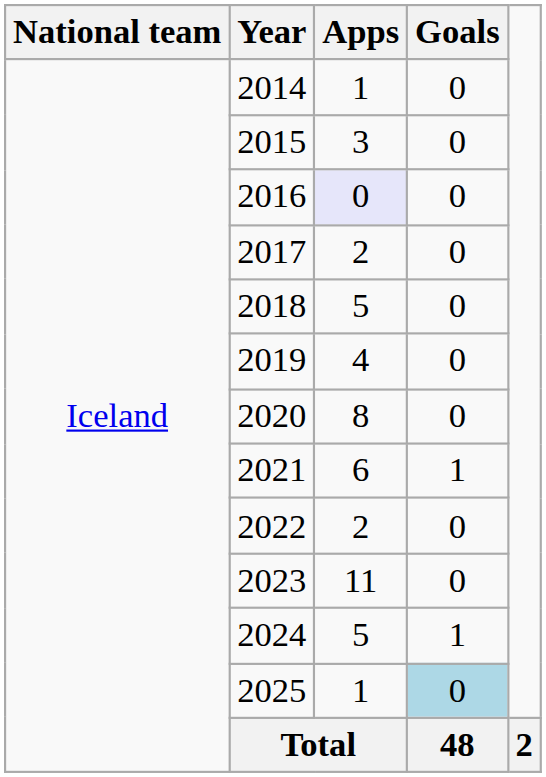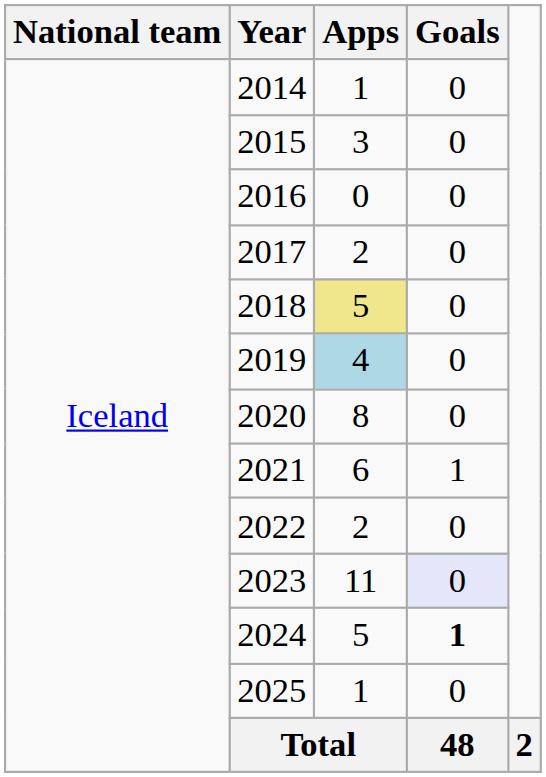(361, 196) lavender background -> (361, 196) no background
(361, 305) no background -> (361, 305) khaki background
(361, 360) no background -> (361, 360) lightblue background
(457, 580) no background -> (457, 580) lavender background
(457, 634) normal -> (457, 634) bold
(457, 689) lightblue background -> (457, 689) no background
